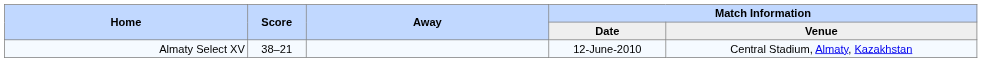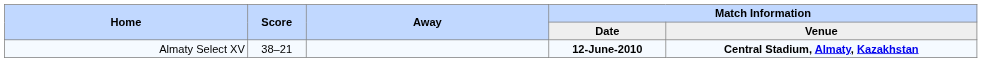(607, 49) normal -> (607, 49) bold
(821, 49) normal -> (821, 49) bold
